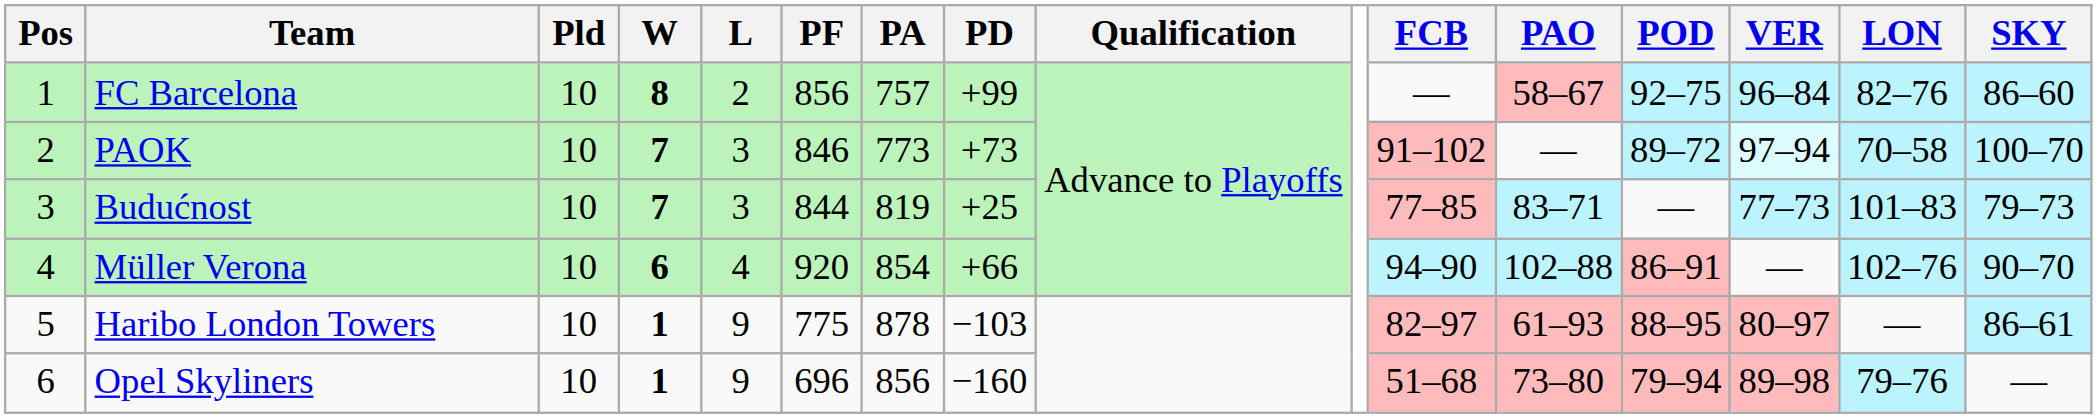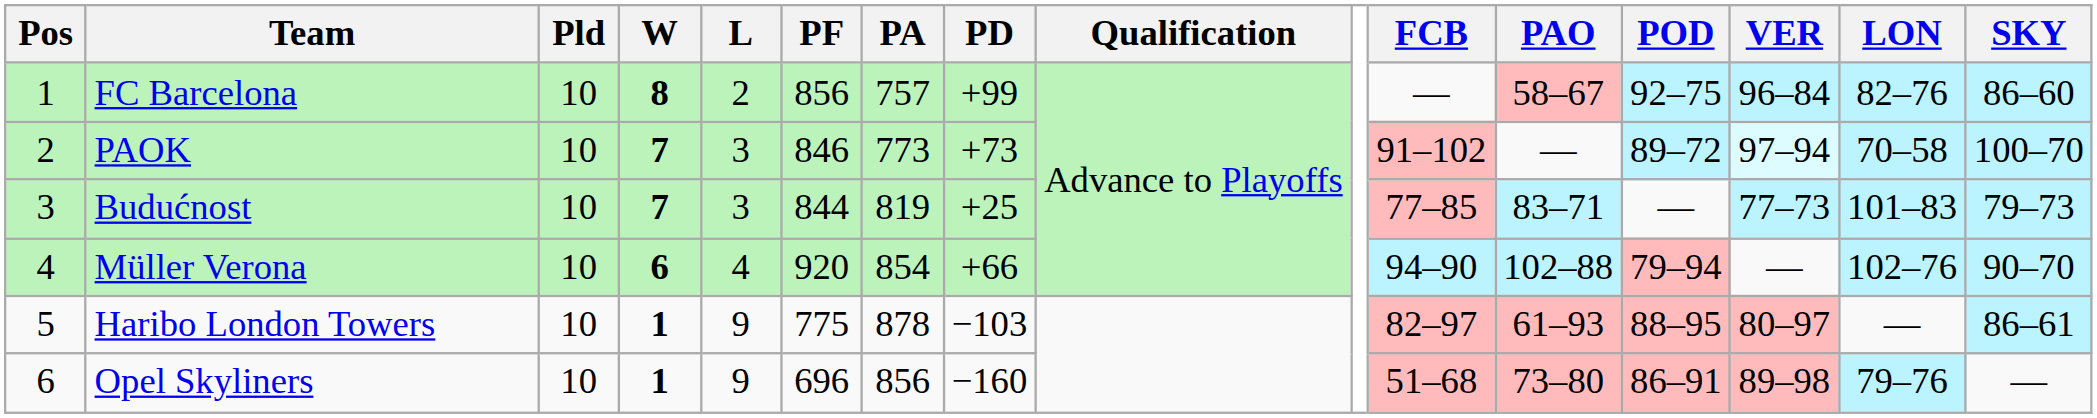(1676, 265) 86–91 -> (1676, 265) 79–94
(1676, 382) 79–94 -> (1676, 382) 86–91
